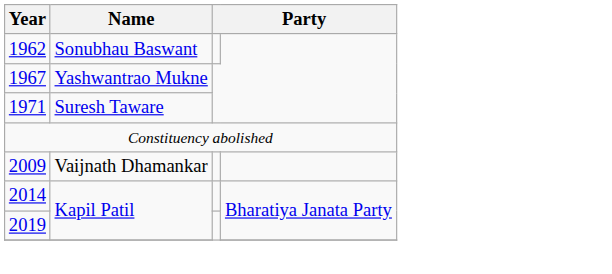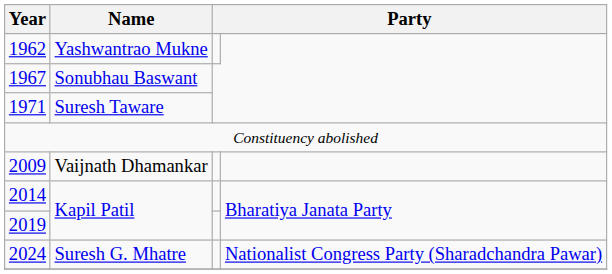(126, 48) Sonubhau Baswant -> (131, 48) Yashwantrao Mukne
(131, 78) Yashwantrao Mukne -> (126, 78) Sonubhau Baswant
+ row: (27, 254)
